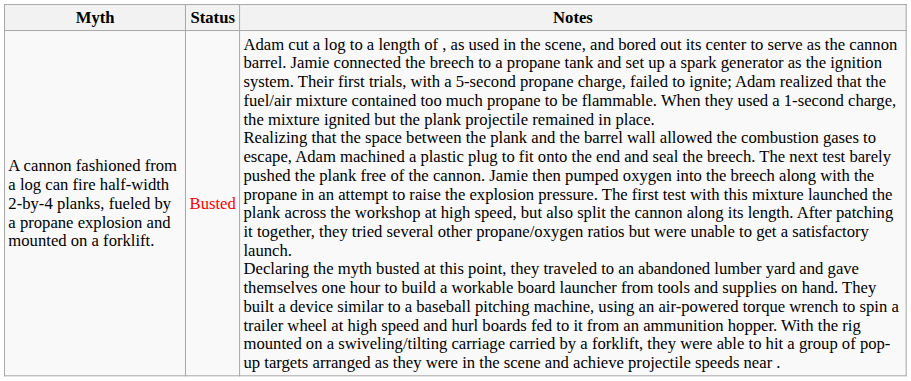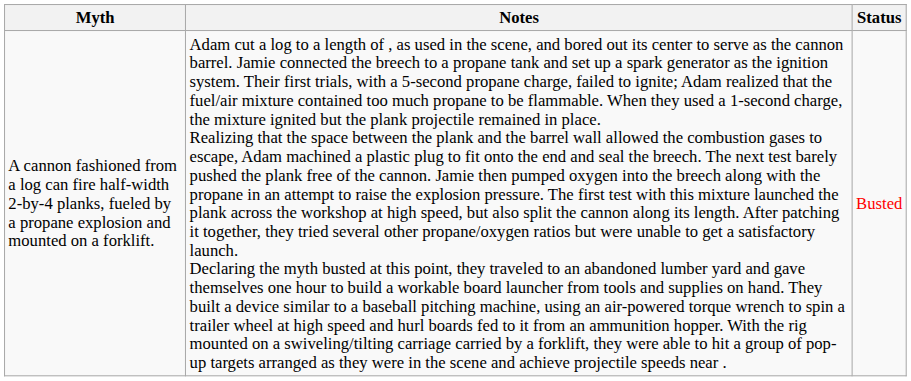columns swapped: (213, 17) <-> (573, 17)
